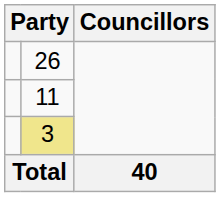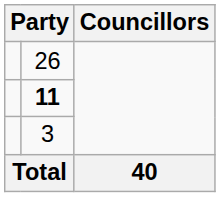(47, 97) normal -> (47, 97) bold
(47, 135) khaki background -> (47, 135) no background
